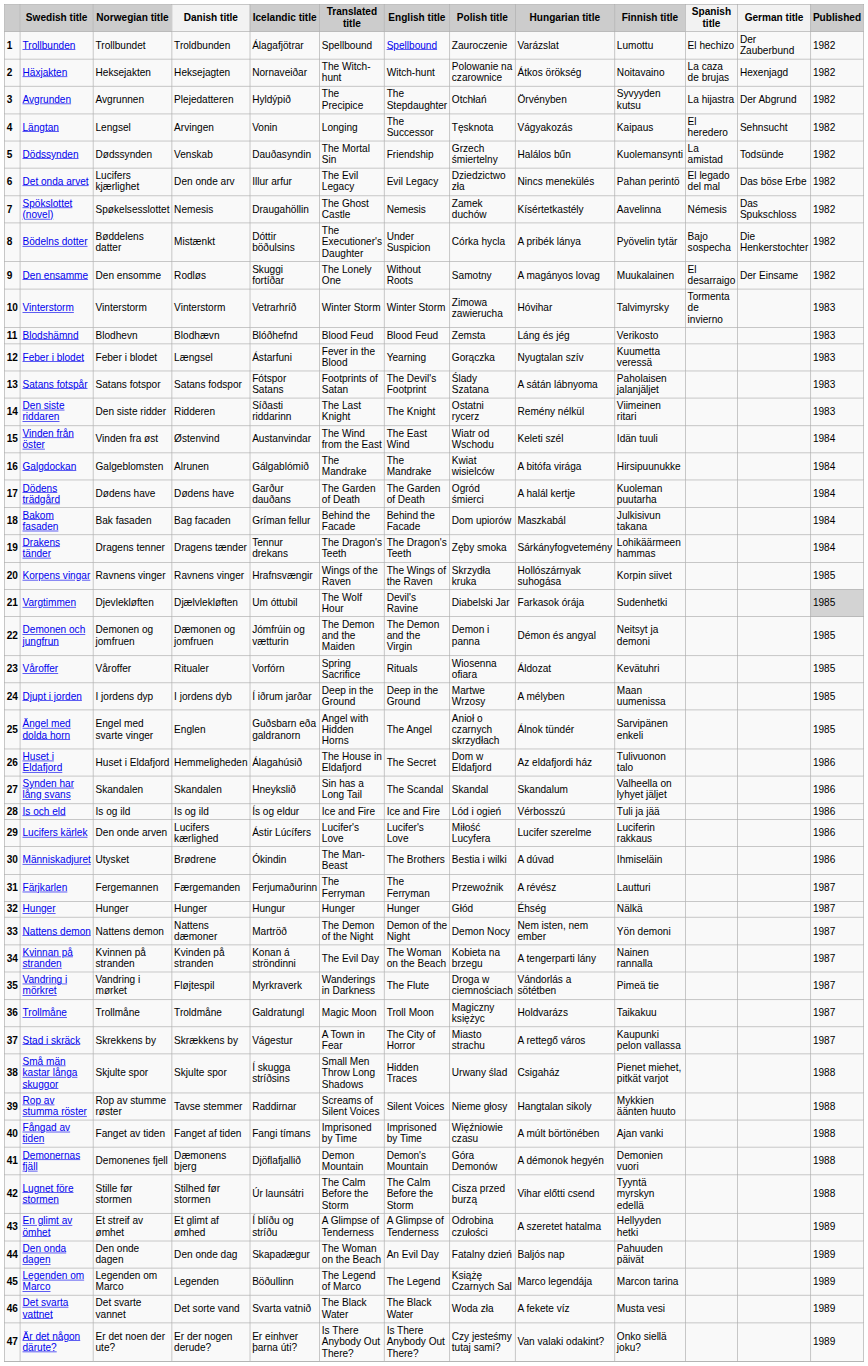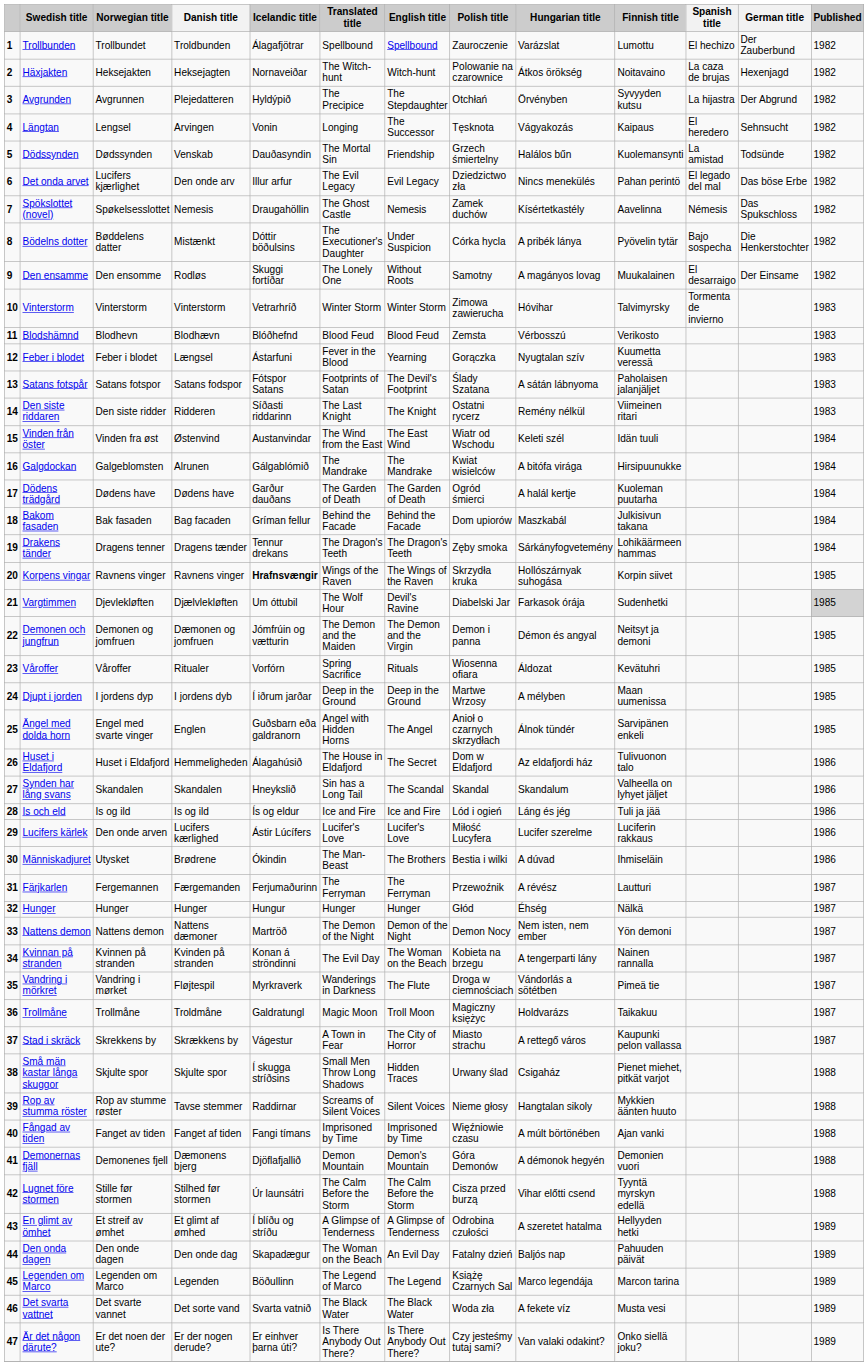(544, 335) Láng és jég -> (542, 335) Vérbosszú
(282, 576) normal -> (285, 576) bold
(541, 811) Vérbosszú -> (544, 811) Láng és jég
